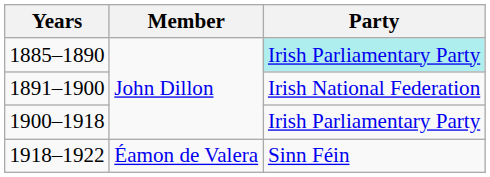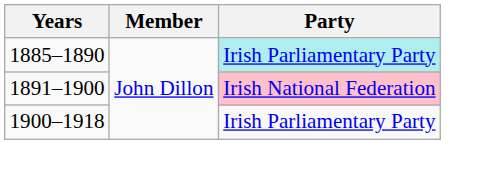(374, 88) no background -> (329, 88) pink background
- row: (57, 155)
